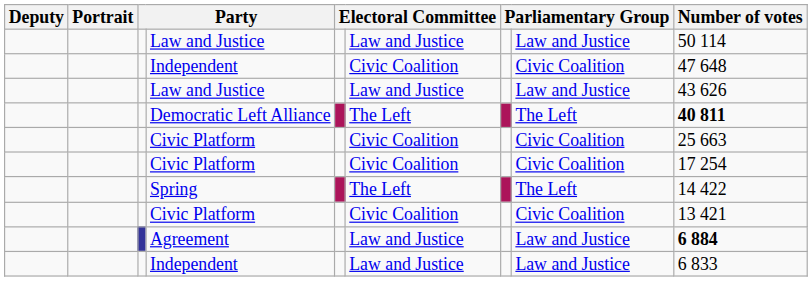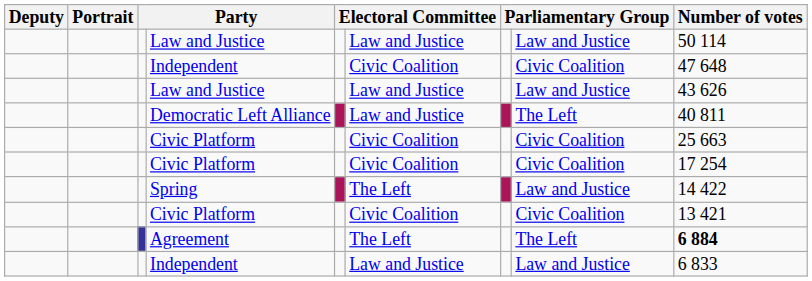(380, 115) The Left -> (406, 115) Law and Justice
(702, 115) bold -> (702, 115) normal
(546, 189) The Left -> (573, 189) Law and Justice
(406, 238) Law and Justice -> (380, 238) The Left
(573, 238) Law and Justice -> (546, 238) The Left
